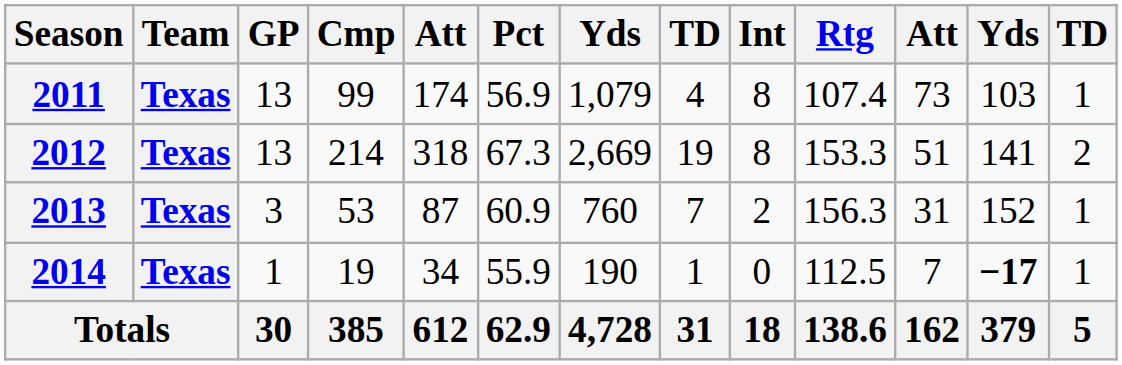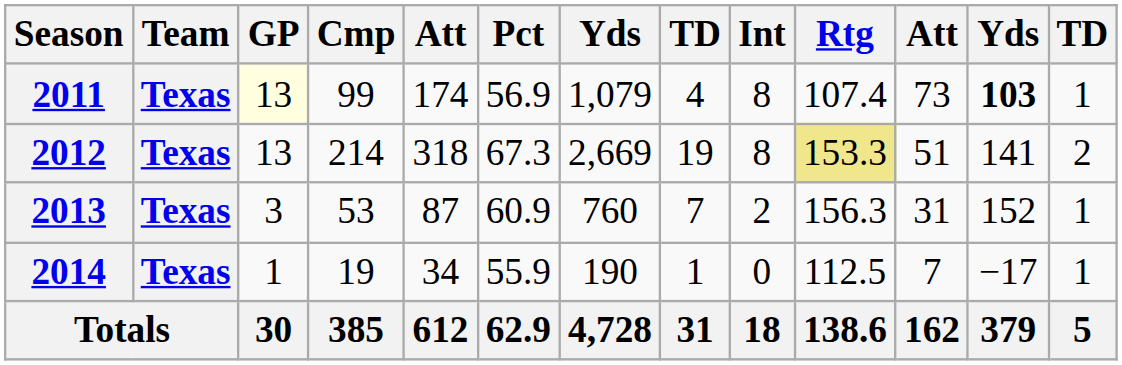(274, 93) no background -> (274, 93) lightyellow background
(1008, 93) normal -> (1008, 93) bold
(845, 152) no background -> (845, 152) khaki background
(1008, 270) bold -> (1008, 270) normal
